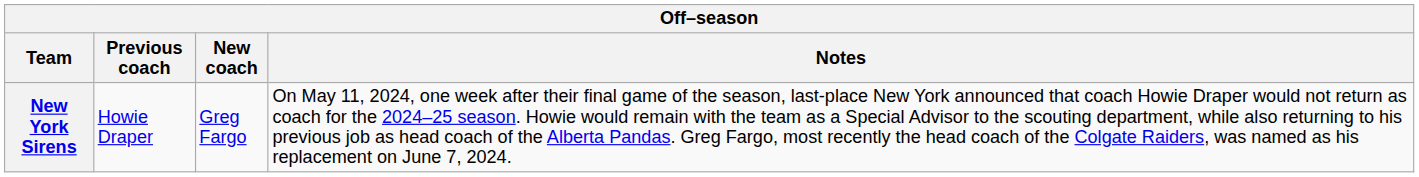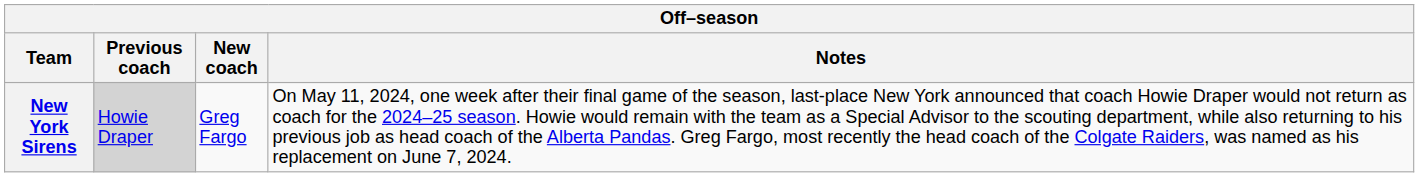(125, 127) no background -> (125, 127) lightgrey background
